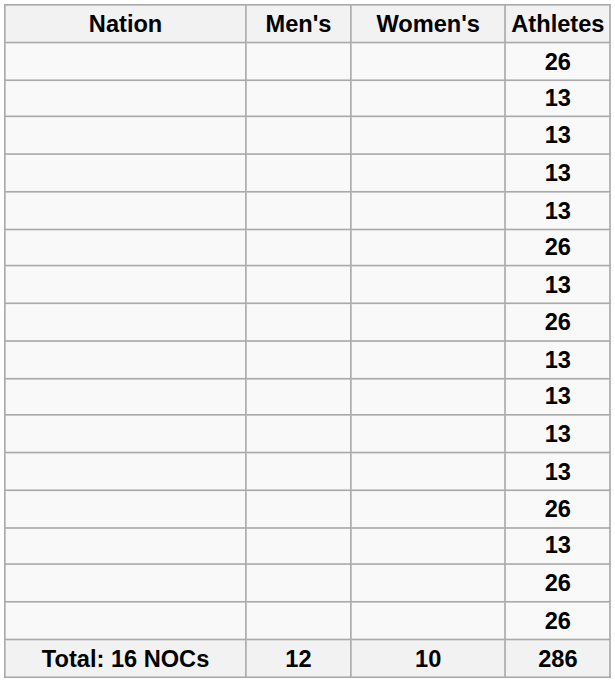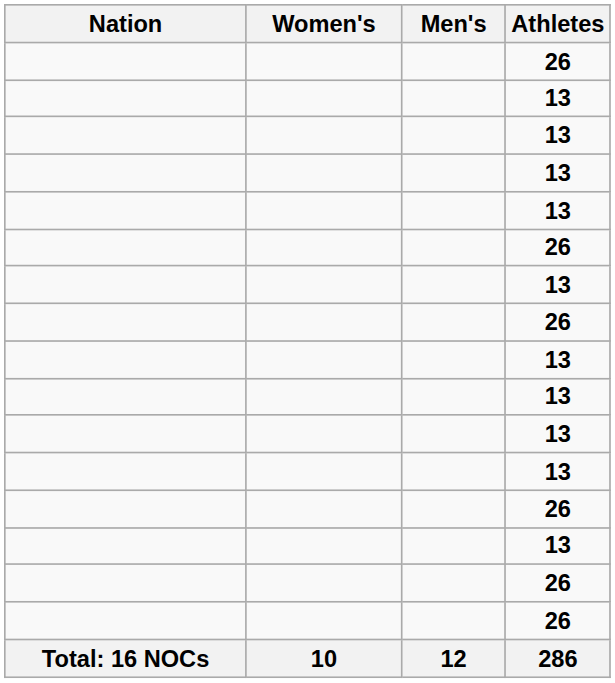columns swapped: (299, 24) <-> (428, 24)
